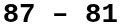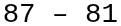(60, 15) bold -> (60, 15) normal
